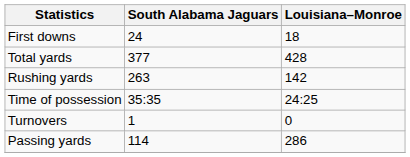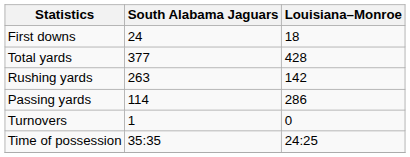rows swapped: (49, 141) <-> (65, 99)
